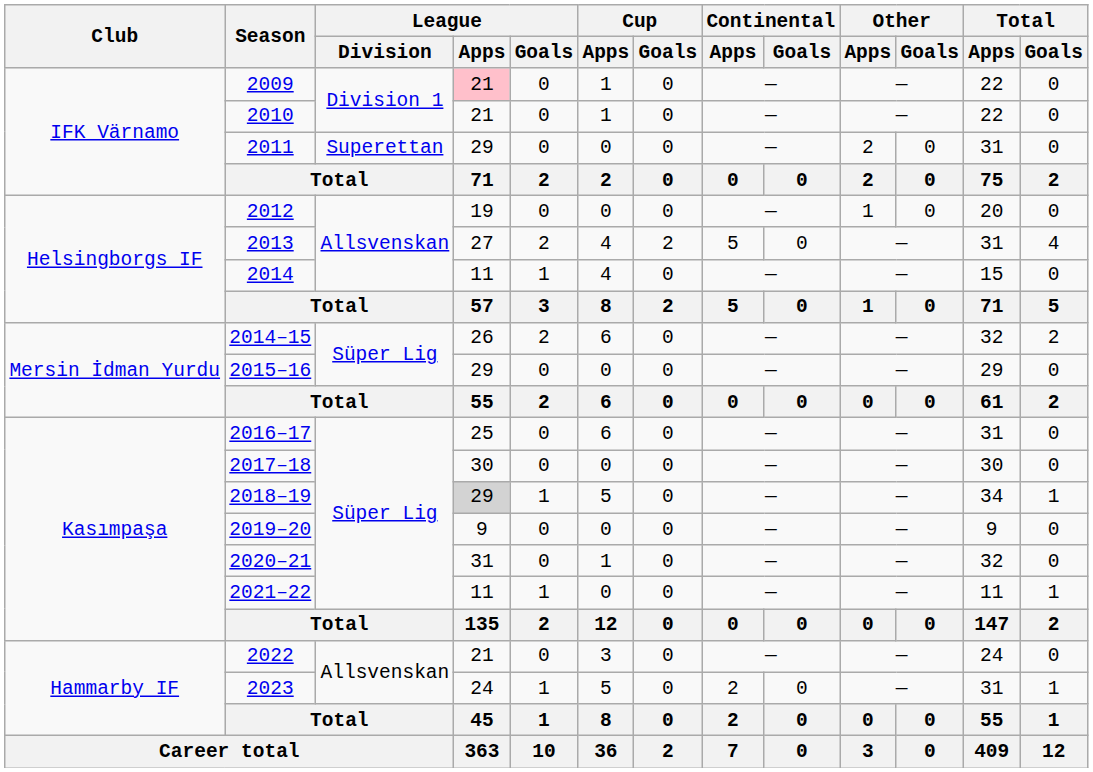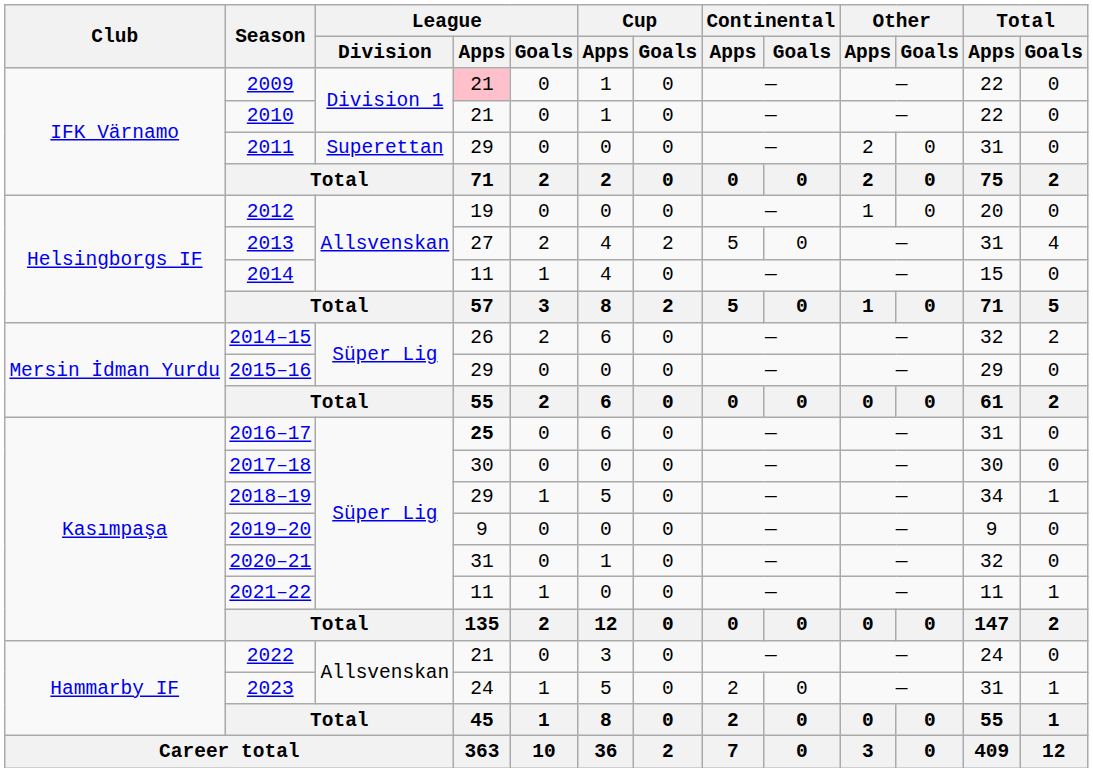(482, 434) normal -> (482, 434) bold
(482, 497) lightgrey background -> (482, 497) no background
